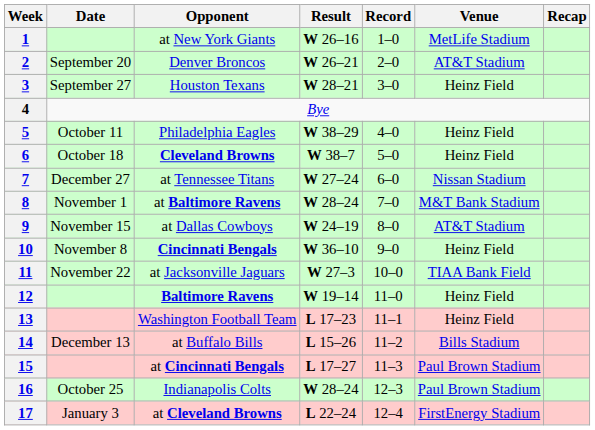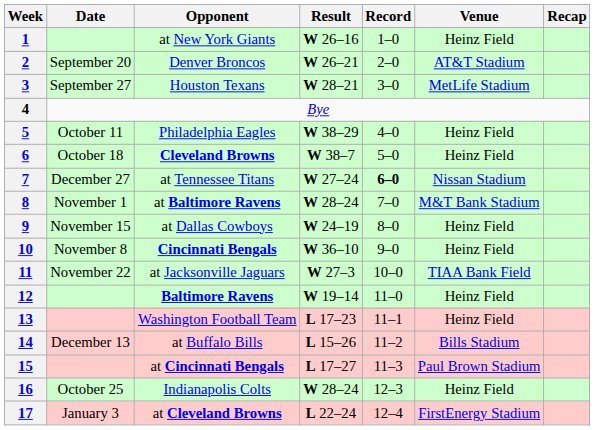(479, 39) MetLife Stadium -> (479, 39) Heinz Field
(479, 86) Heinz Field -> (479, 86) MetLife Stadium
(388, 179) normal -> (388, 179) bold
(479, 226) AT&T Stadium -> (479, 226) Heinz Field
(479, 389) Paul Brown Stadium -> (479, 389) Heinz Field
